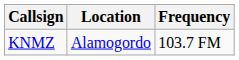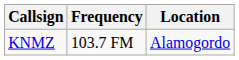columns swapped: (194, 17) <-> (111, 17)
